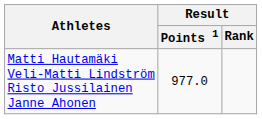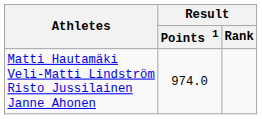(190, 81) 977.0 -> (190, 81) 974.0
